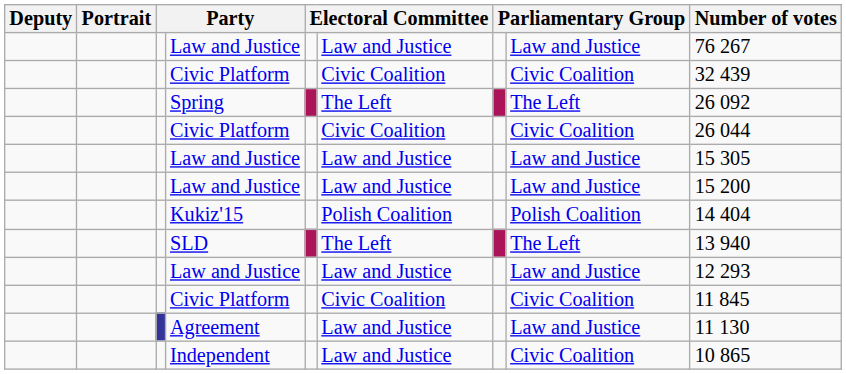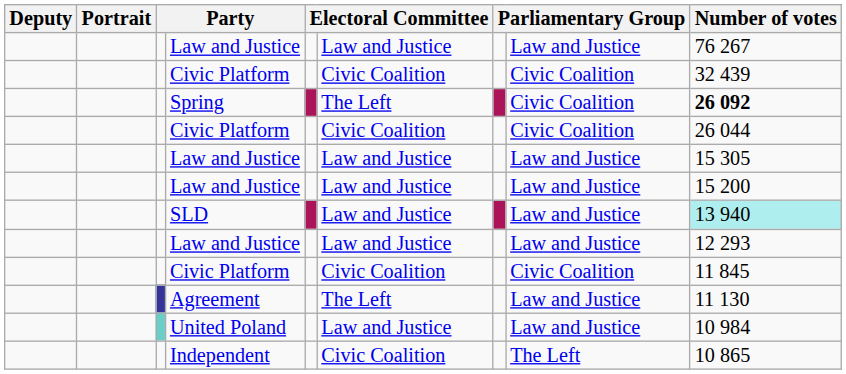(545, 102) The Left -> (572, 102) Civic Coalition
(723, 102) normal -> (723, 102) bold
- row: (41, 215)
(356, 242) The Left -> (386, 214) Law and Justice
(545, 242) The Left -> (575, 214) Law and Justice
(723, 242) no background -> (723, 214) paleturquoise background
(386, 326) Law and Justice -> (356, 298) The Left
+ row: (41, 327)
(386, 354) Law and Justice -> (383, 354) Civic Coalition
(572, 354) Civic Coalition -> (545, 354) The Left
